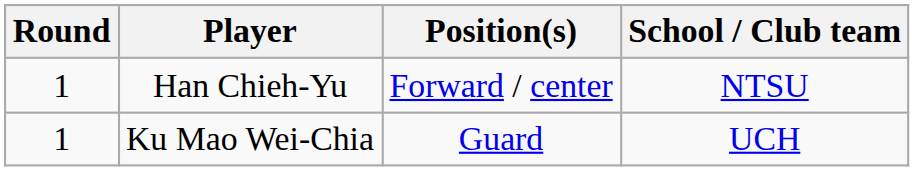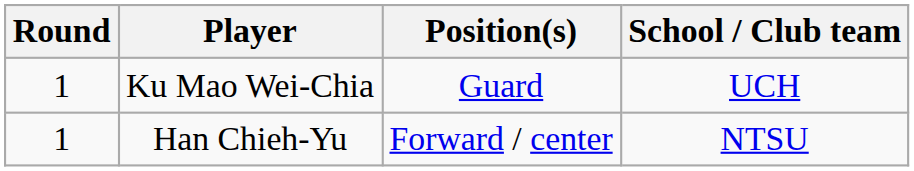rows swapped: (250, 138) <-> (250, 84)
